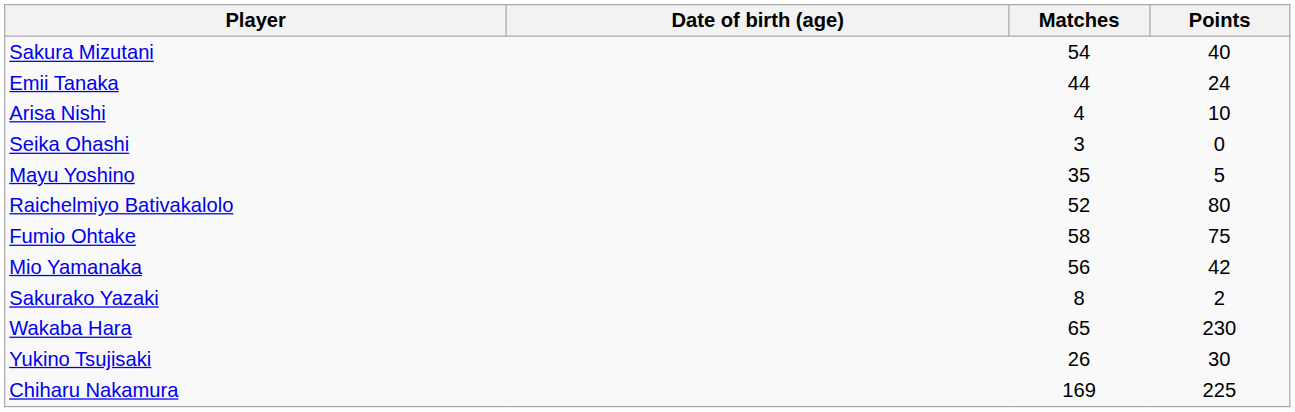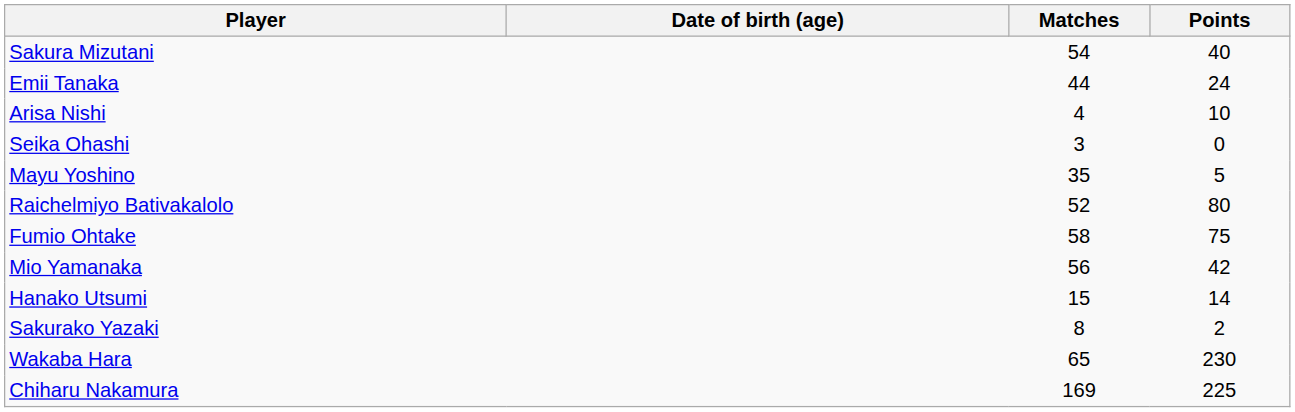+ row: (78, 298)
- row: (80, 359)
